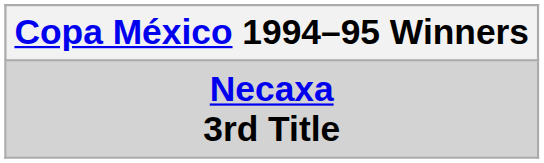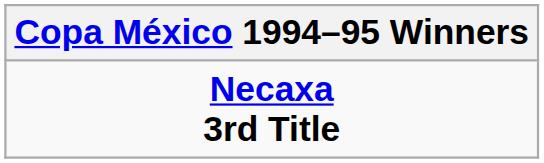(272, 108) lightgrey background -> (272, 108) no background
